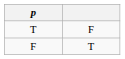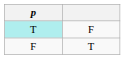(33, 29) no background -> (33, 29) paleturquoise background
